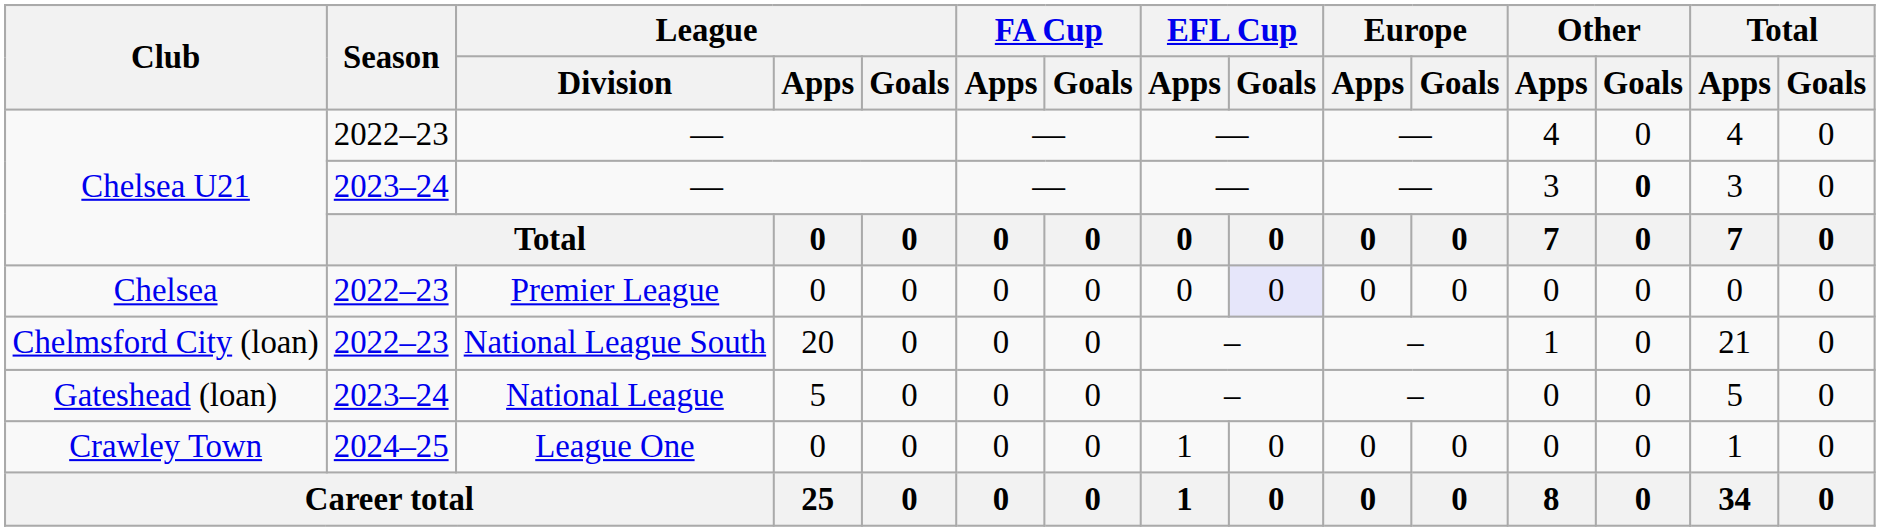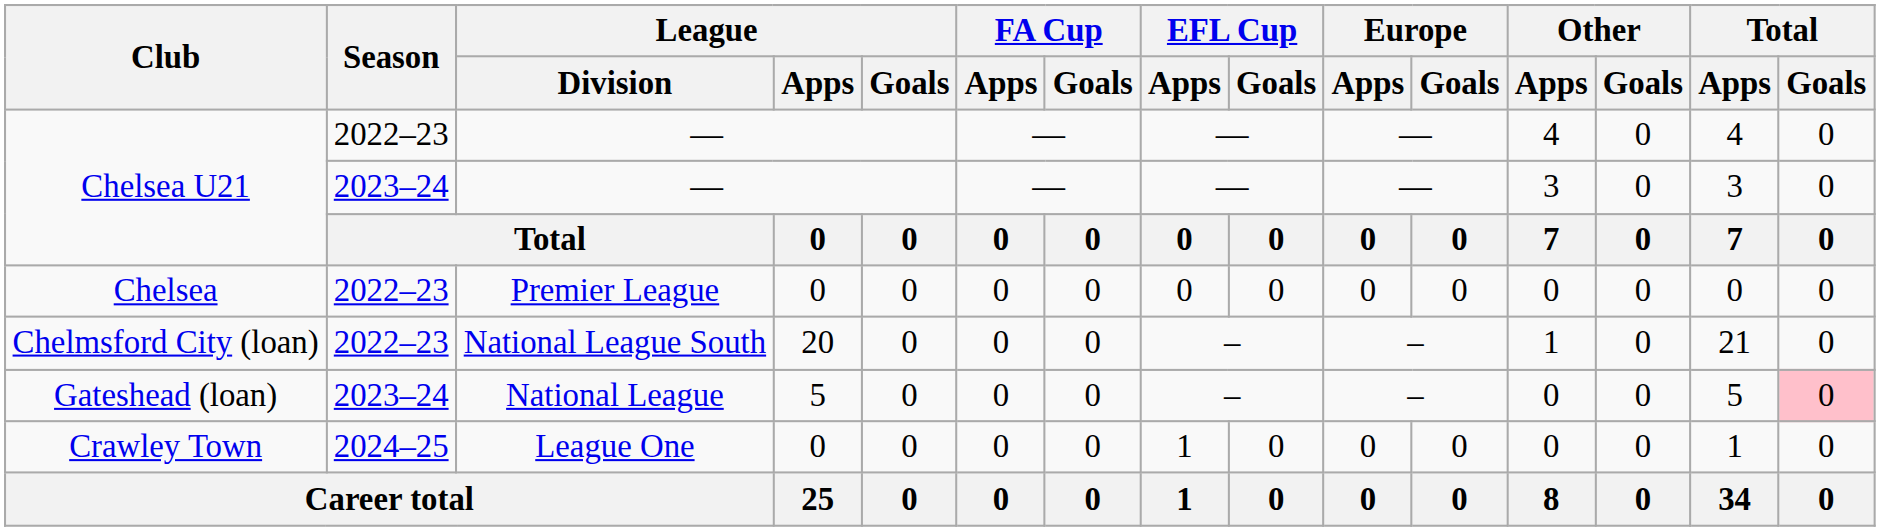(1643, 186) bold -> (1643, 186) normal
(1276, 290) lavender background -> (1276, 290) no background
(1826, 394) no background -> (1826, 394) pink background
